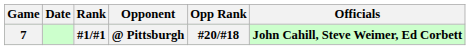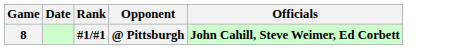- column: (218, 14)
(23, 34) 7 -> (23, 34) 8
